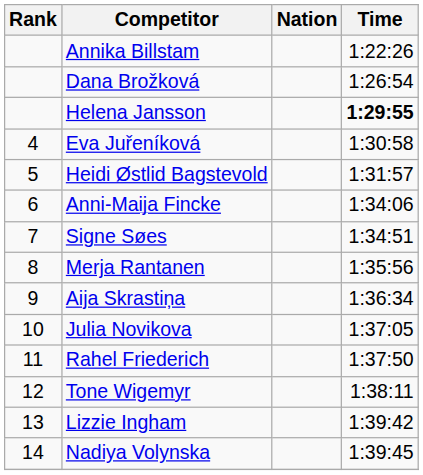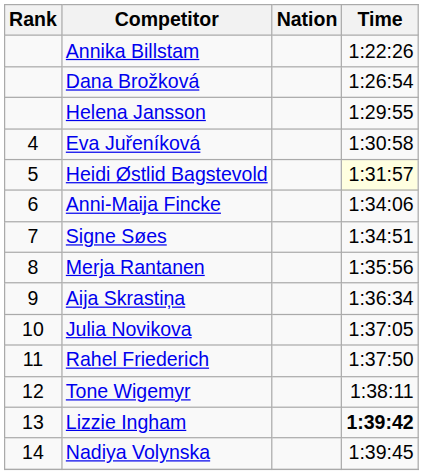(380, 112) bold -> (381, 112) normal
(381, 174) no background -> (381, 174) lightyellow background
(381, 422) normal -> (380, 422) bold
